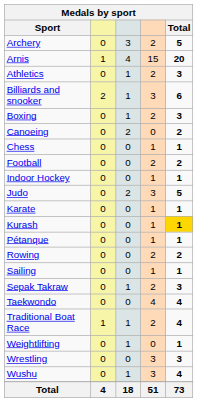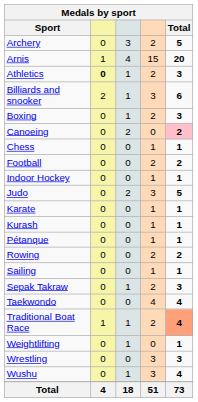(103, 74) normal -> (103, 74) bold
(179, 132) no background -> (179, 132) pink background
(179, 224) gold background -> (179, 224) no background
(179, 323) no background -> (179, 323) lightsalmon background
